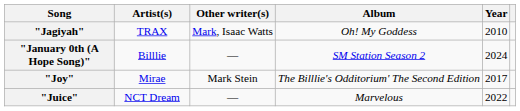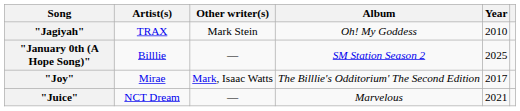(233, 31) Mark, Isaac Watts -> (233, 31) Mark Stein
(496, 55) 2024 -> (496, 55) 2025
(233, 79) Mark Stein -> (233, 79) Mark, Isaac Watts
(496, 97) 2022 -> (496, 97) 2021
